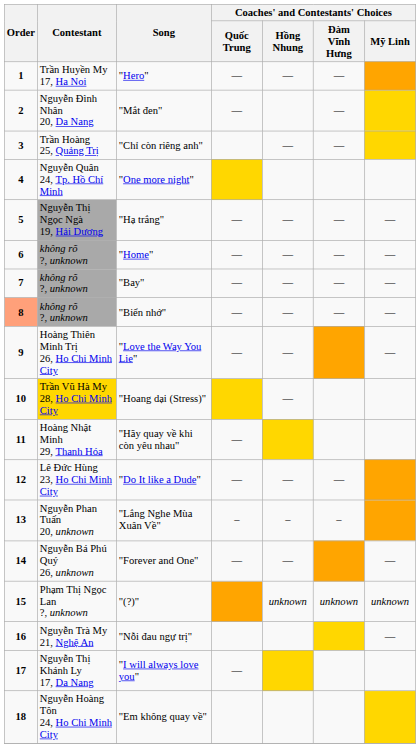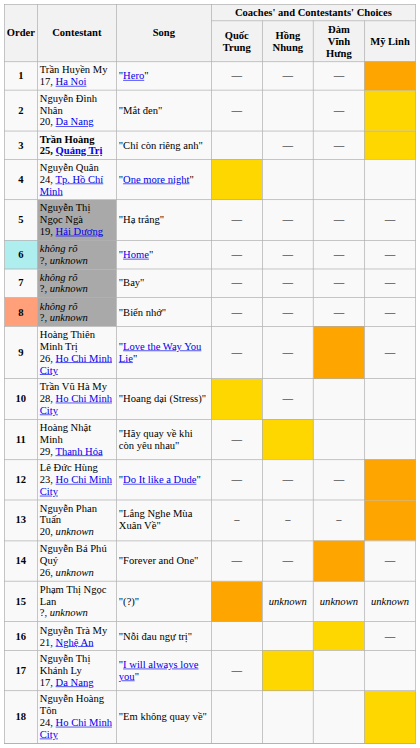(69, 145) normal -> (71, 145) bold
(21, 254) no background -> (21, 254) paleturquoise background
(76, 399) gold background -> (76, 399) no background
